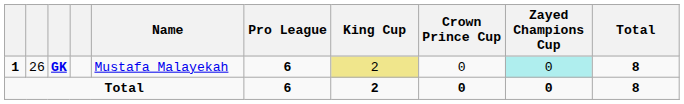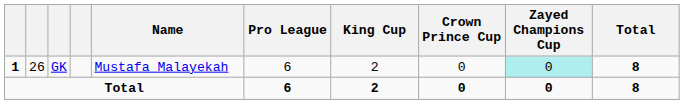(59, 67) bold -> (59, 67) normal
(288, 67) bold -> (288, 67) normal
(375, 67) khaki background -> (375, 67) no background
